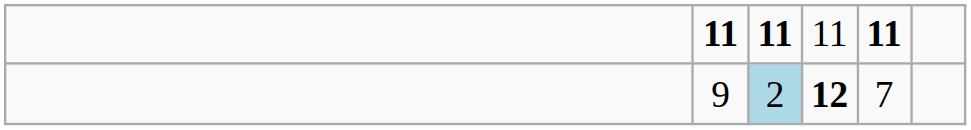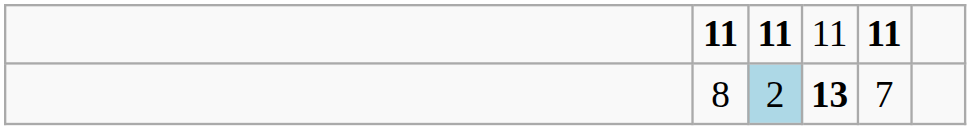(721, 93) 9 -> (721, 93) 8
(830, 93) 12 -> (830, 93) 13
